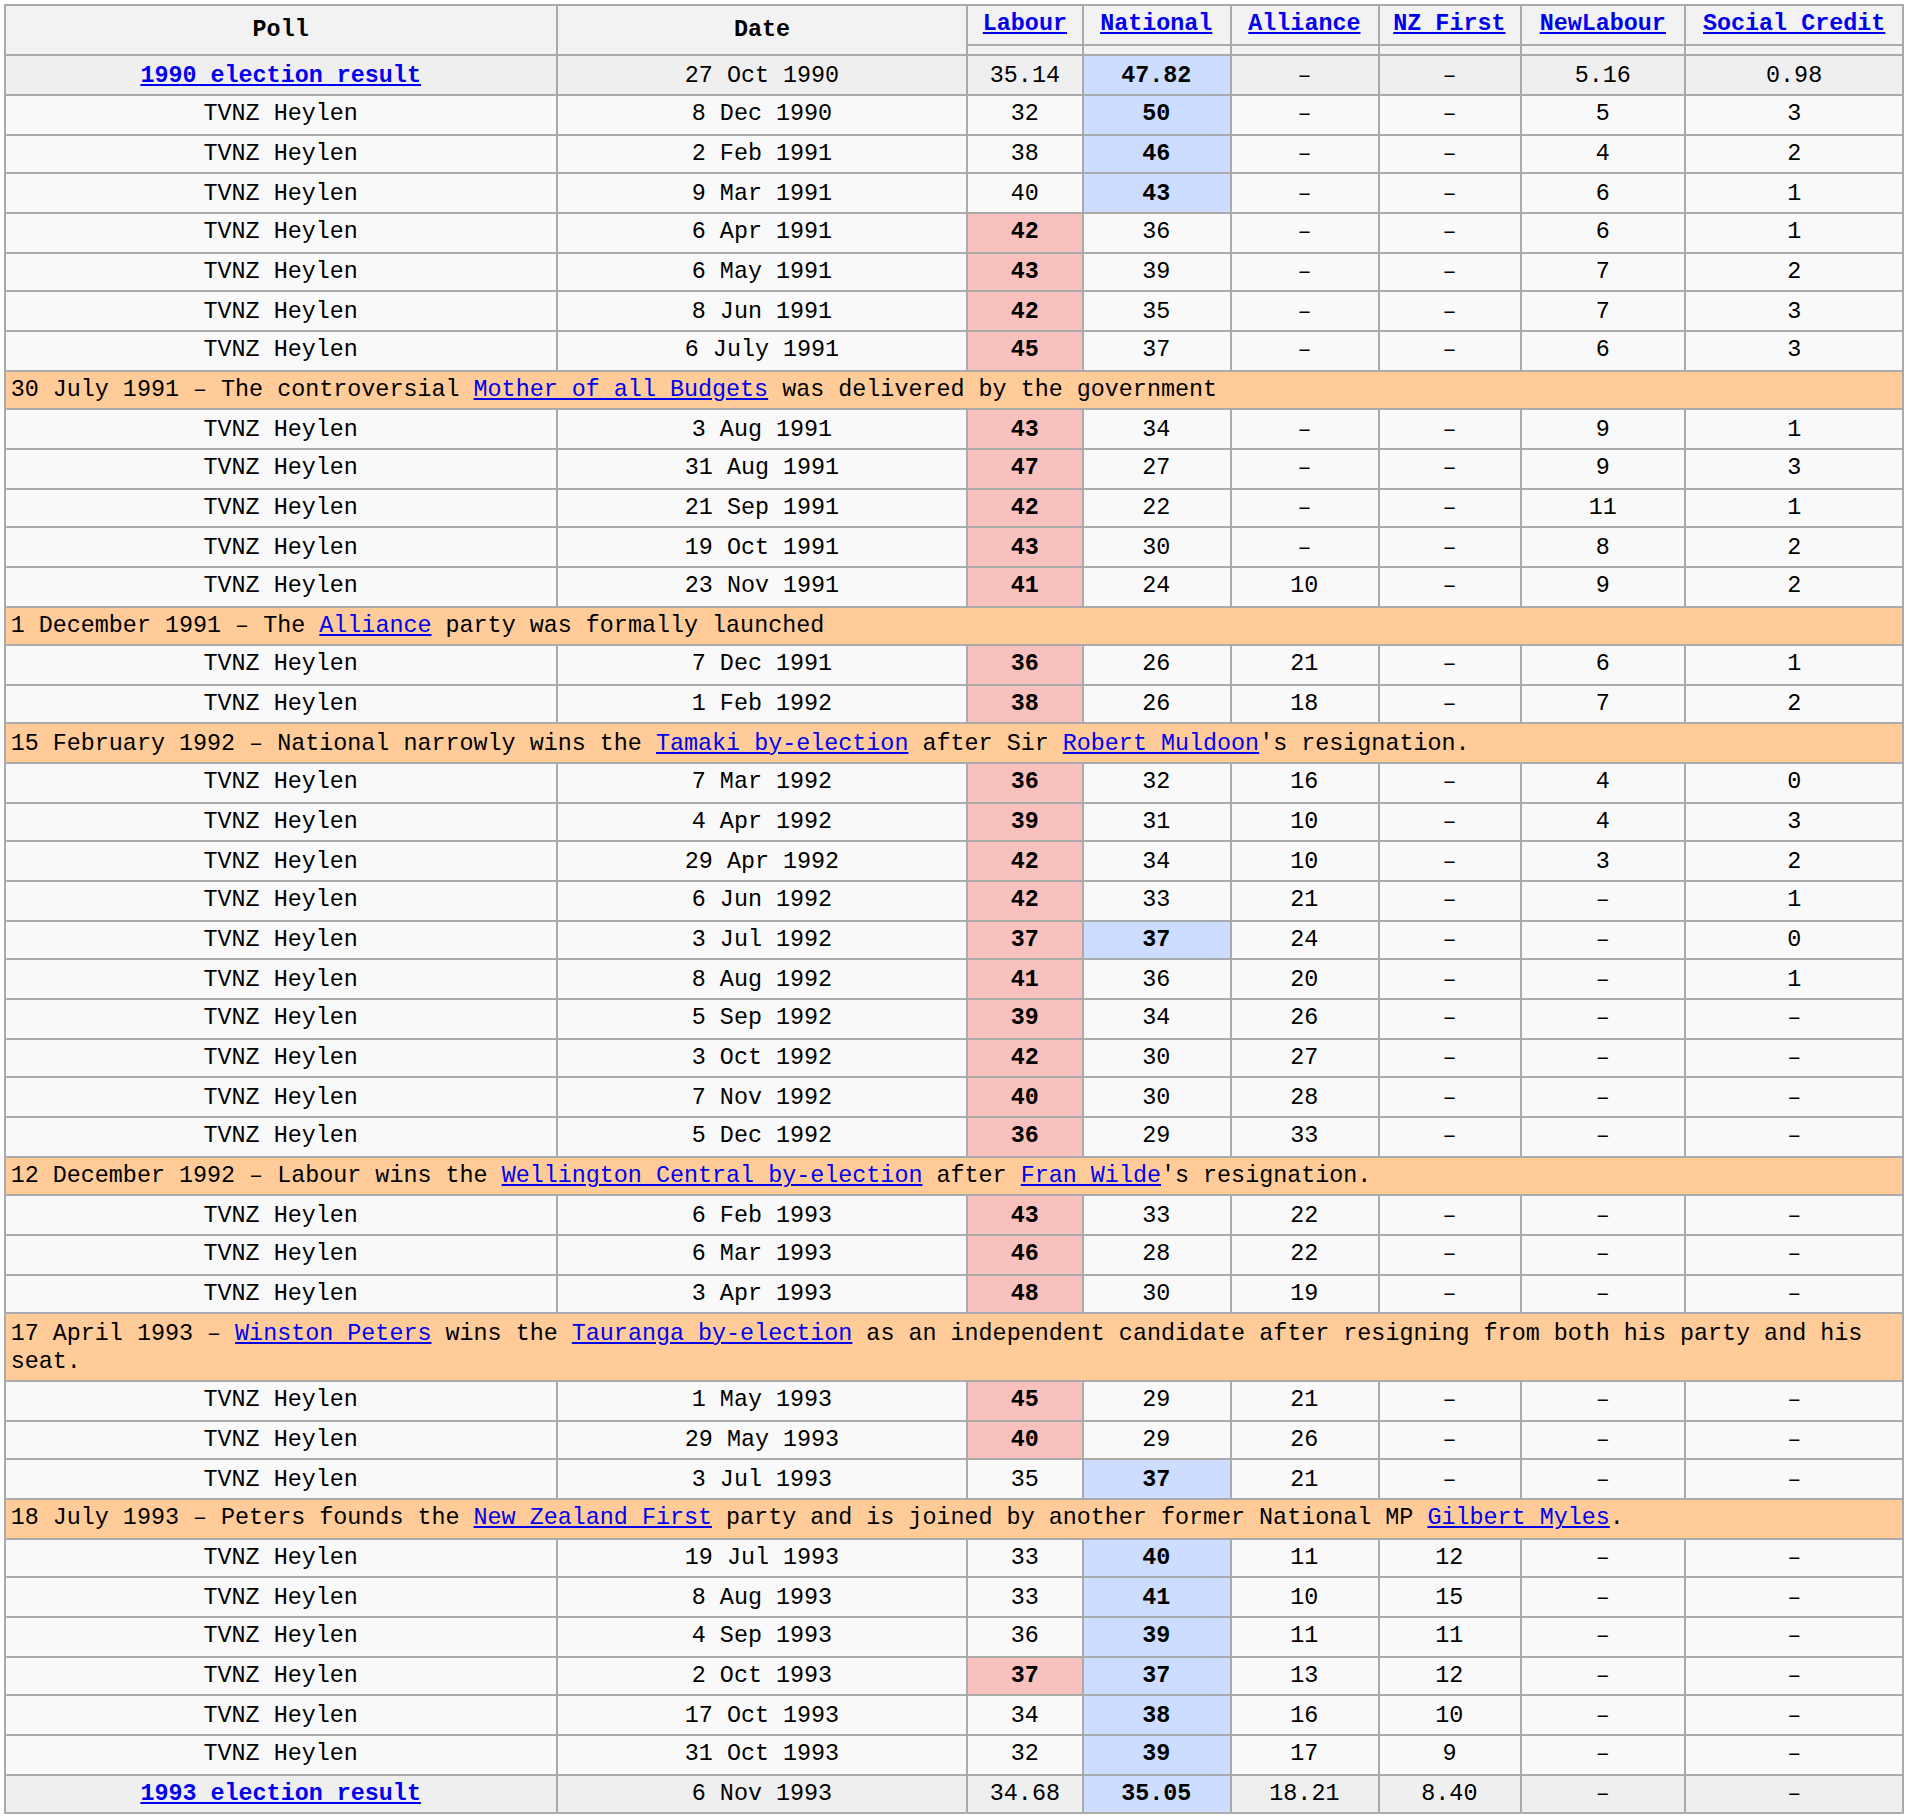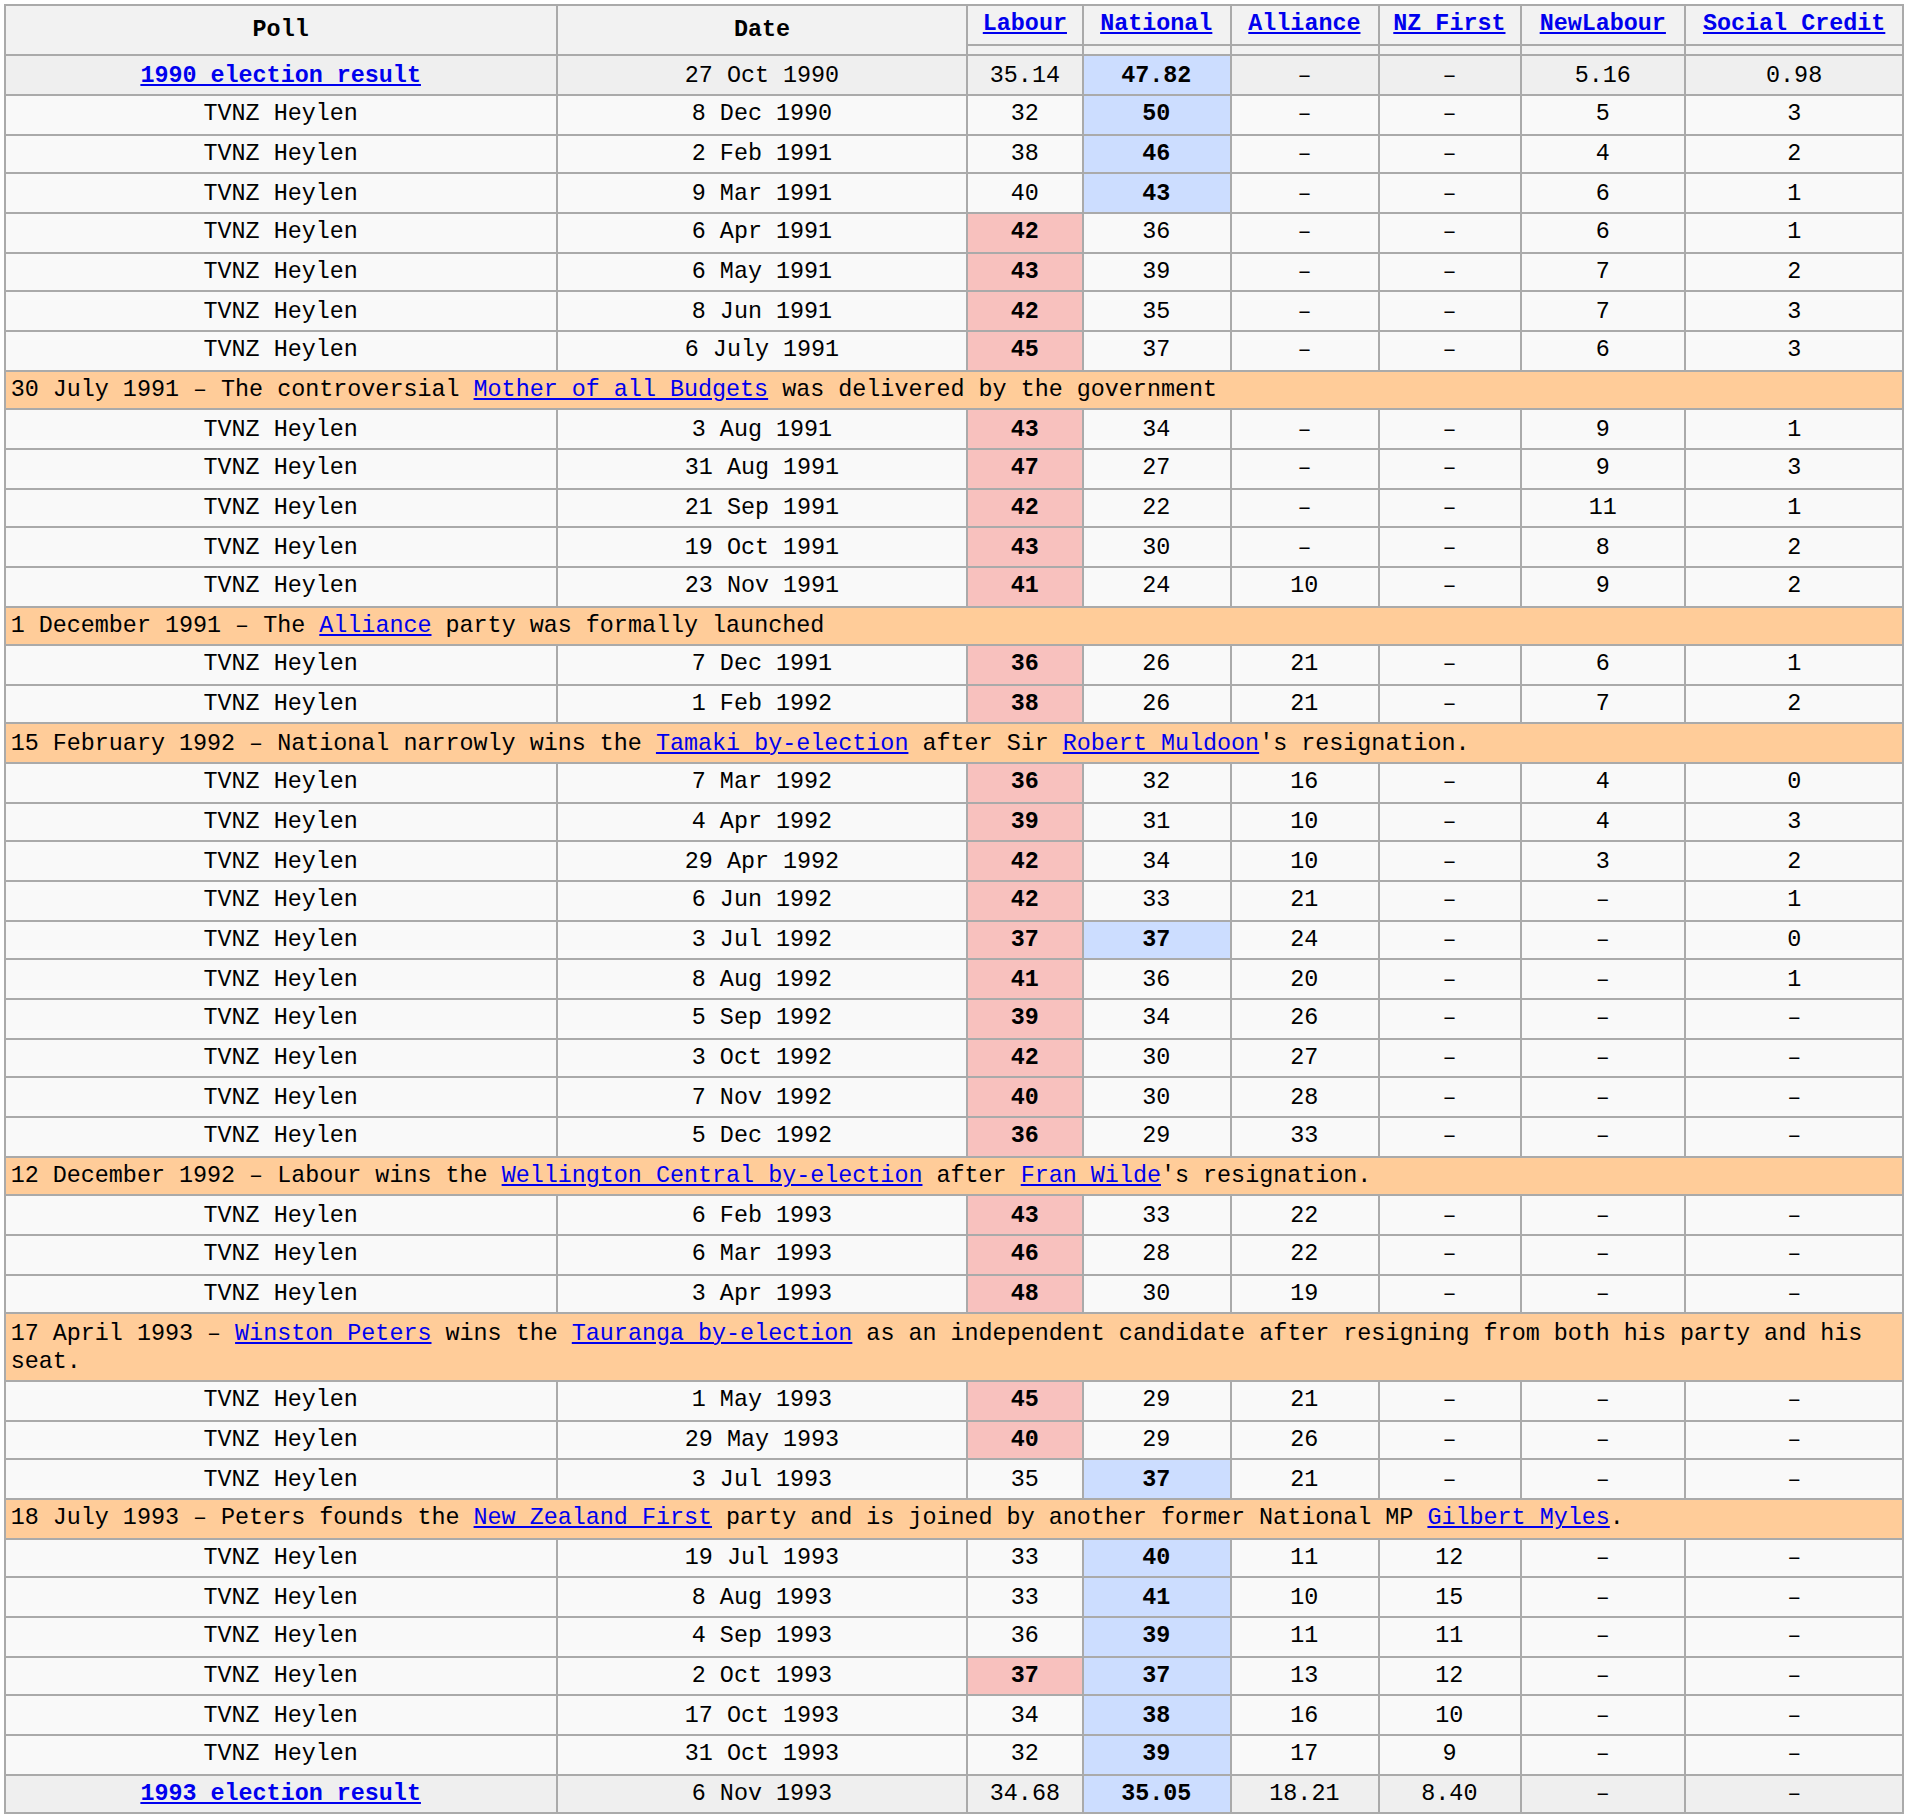(1304, 704) 18 -> (1304, 704) 21
